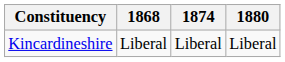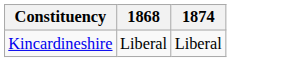- column: (253, 17)
